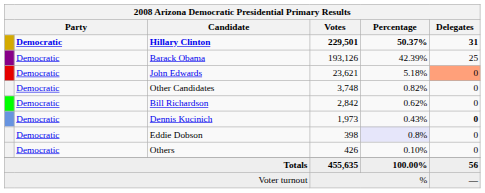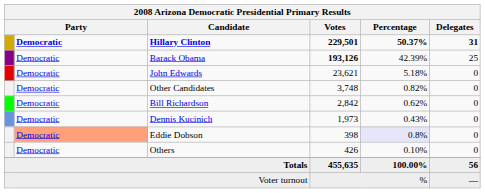(343, 58) normal -> (343, 58) bold
(476, 73) lightsalmon background -> (476, 73) no background
(476, 119) bold -> (476, 119) normal
(38, 134) no background -> (38, 134) lightsalmon background
